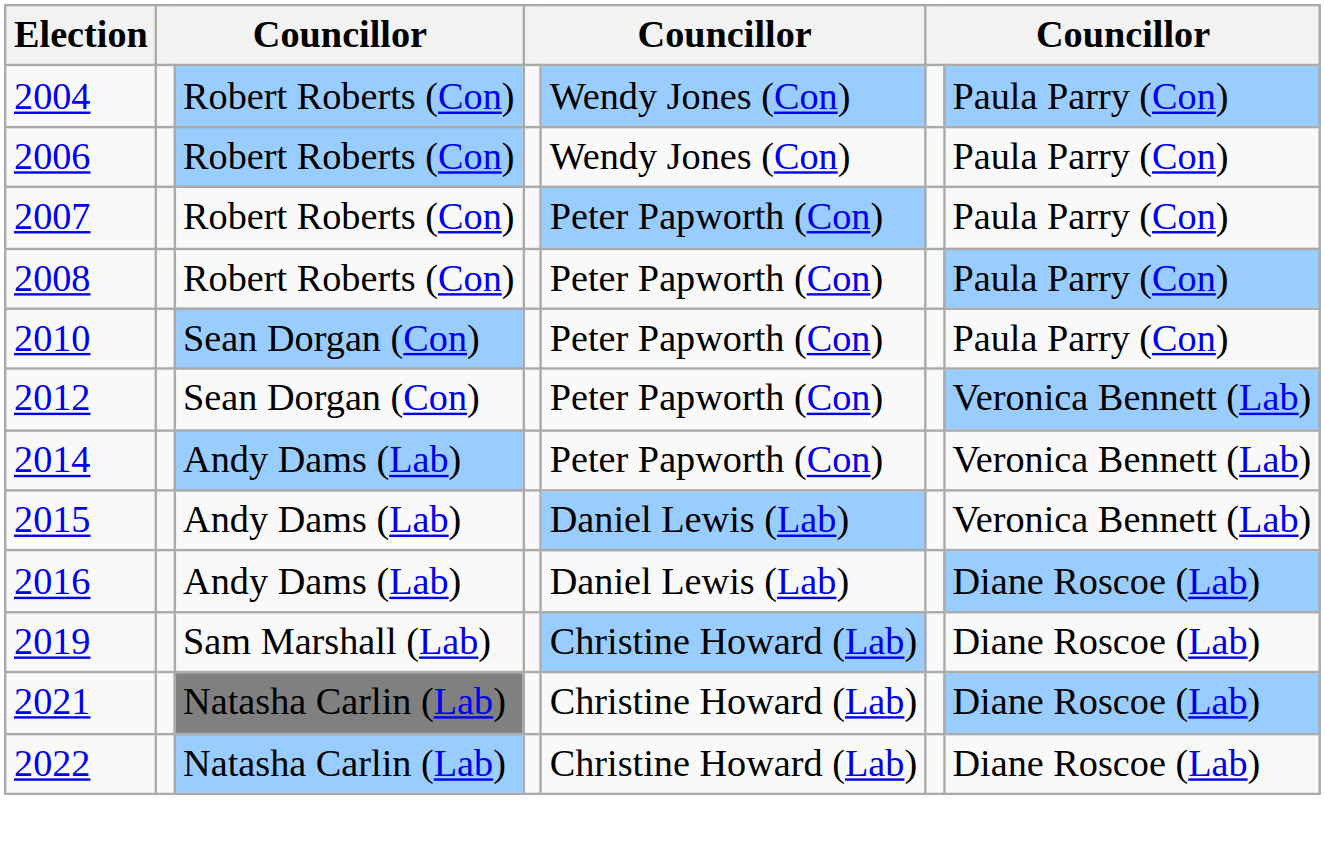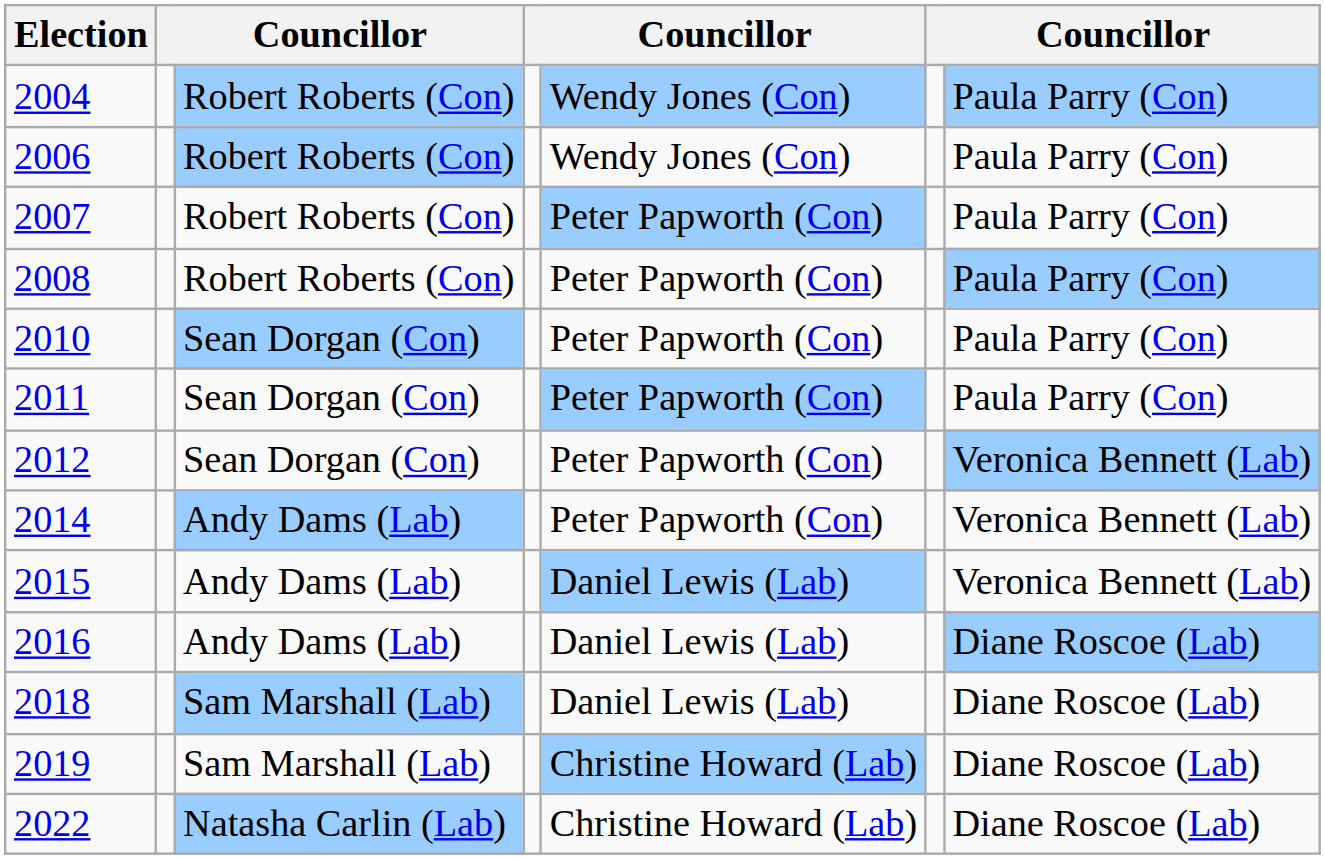+ row: (52, 398)
+ row: (52, 701)
- row: (52, 701)
